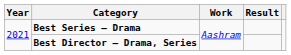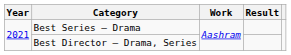(87, 27) bold -> (87, 27) normal
(115, 42) bold -> (115, 42) normal
